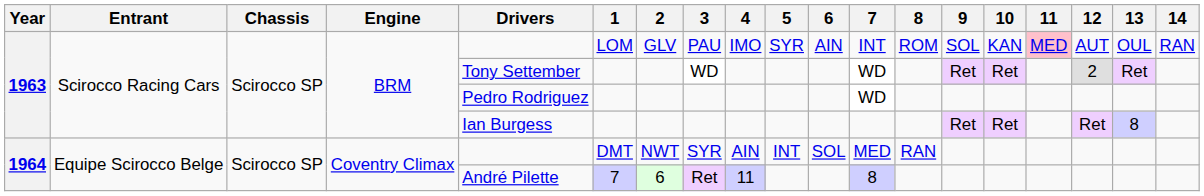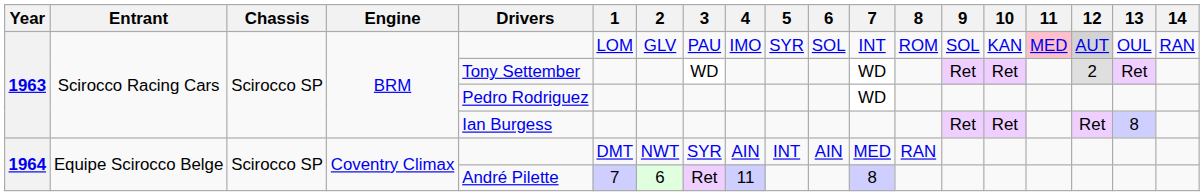(829, 45) AIN -> (829, 45) SOL
(1092, 45) no background -> (1092, 45) lightgrey background
(829, 151) SOL -> (829, 151) AIN
